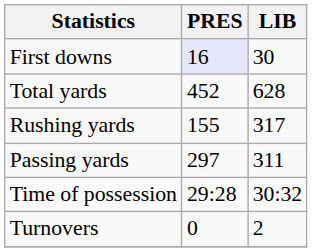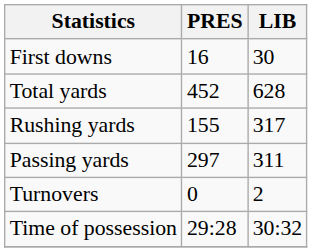(198, 56) lavender background -> (198, 56) no background
rows swapped: (54, 228) <-> (93, 194)
